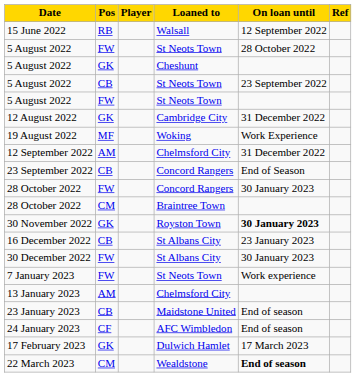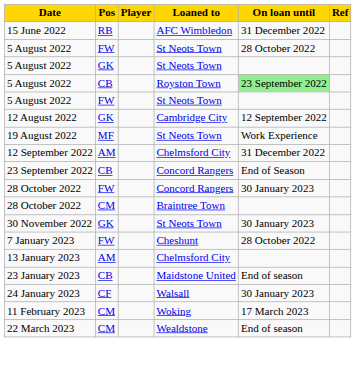(173, 30) Walsall -> (194, 30) AFC Wimbledon
(284, 30) 12 September 2022 -> (283, 30) 31 December 2022
(177, 65) Cheshunt -> (189, 65) St Neots Town
(189, 83) St Neots Town -> (189, 83) Royston Town
(284, 83) no background -> (284, 83) lightgreen background
(283, 118) 31 December 2022 -> (284, 118) 12 September 2022
(174, 135) Woking -> (189, 135) St Neots Town
(189, 223) Royston Town -> (189, 223) St Neots Town
(280, 223) bold -> (277, 223) normal
- row: (49, 240)
- row: (49, 258)
(189, 275) St Neots Town -> (177, 240) Cheshunt
(278, 275) Work experience -> (278, 240) 28 October 2022
(194, 328) AFC Wimbledon -> (173, 293) Walsall
(272, 328) End of season -> (277, 293) 30 January 2023
+ row: (46, 310)
- row: (46, 345)
(273, 363) bold -> (272, 328) normal
